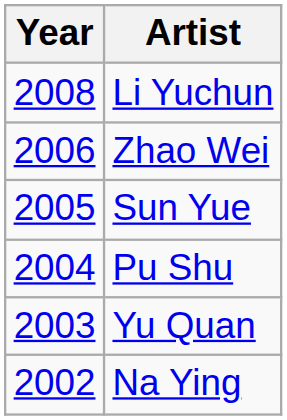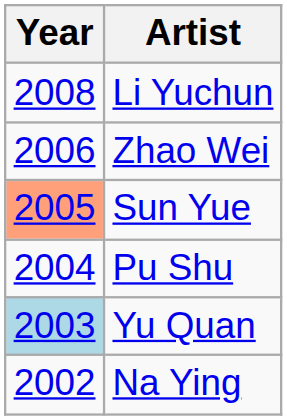(55, 208) no background -> (55, 208) lightsalmon background
(55, 325) no background -> (55, 325) lightblue background
